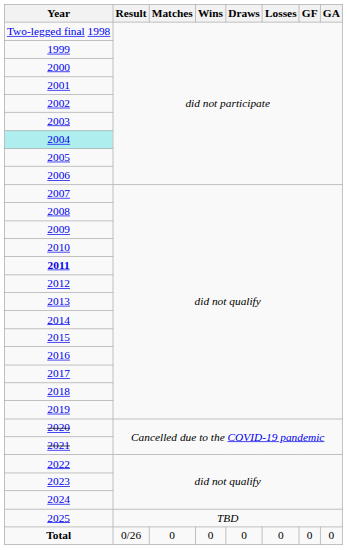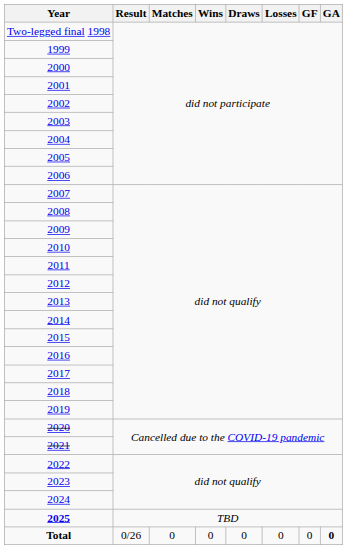(59, 139) paleturquoise background -> (59, 139) no background
(59, 265) bold -> (59, 265) normal
(59, 517) normal -> (59, 517) bold
(331, 535) normal -> (331, 535) bold
